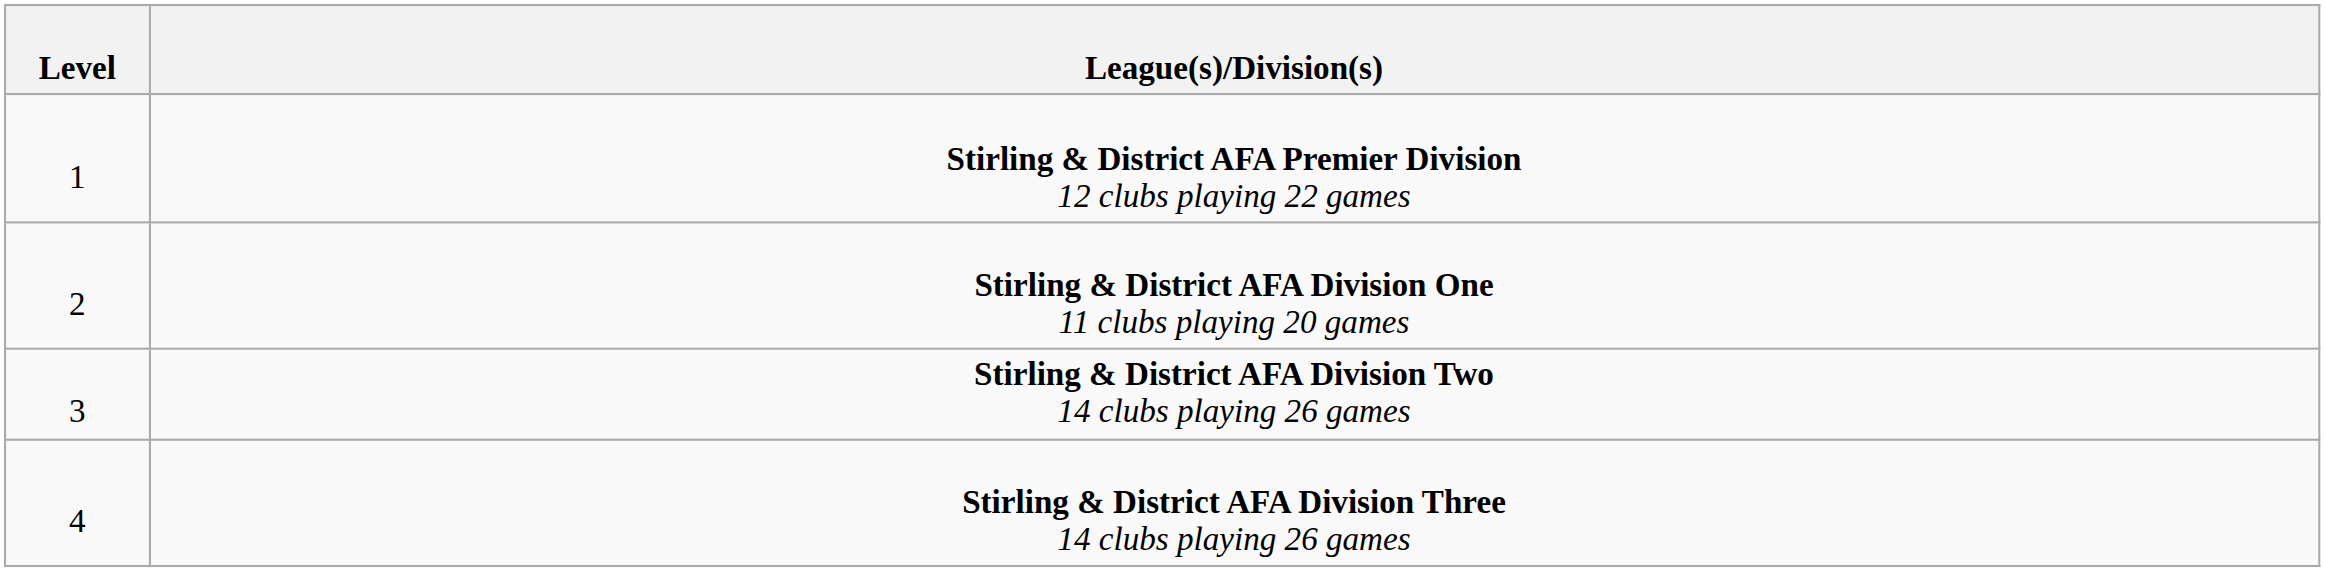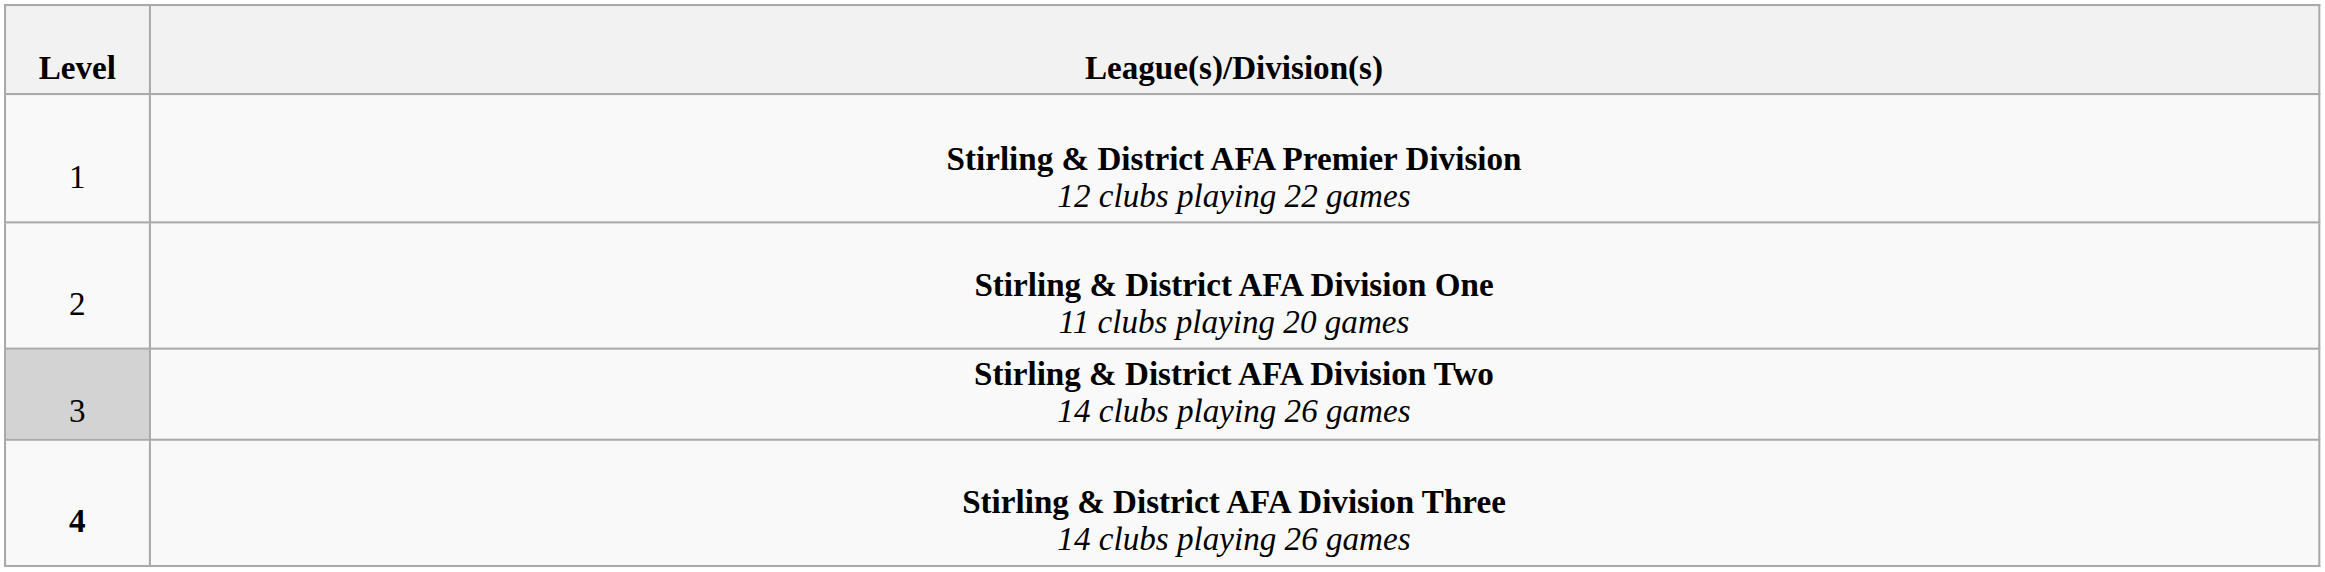(77, 411) no background -> (77, 411) lightgrey background
(77, 520) normal -> (77, 520) bold
